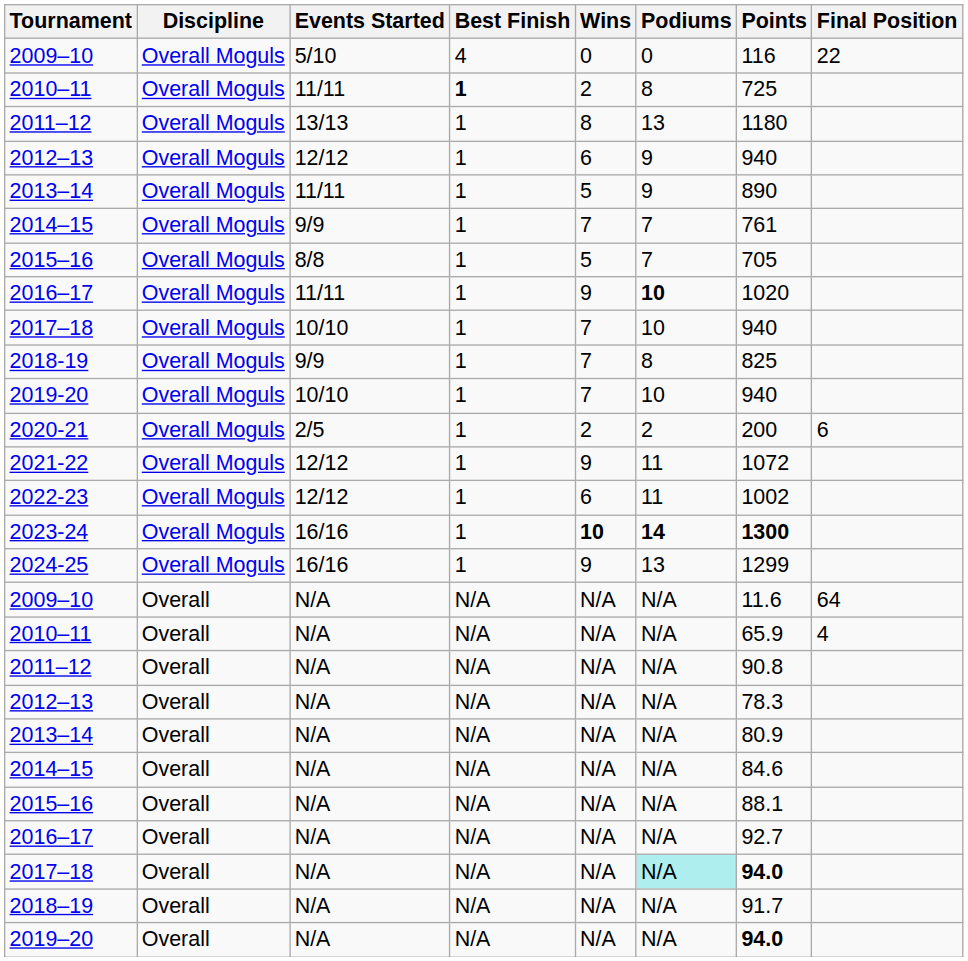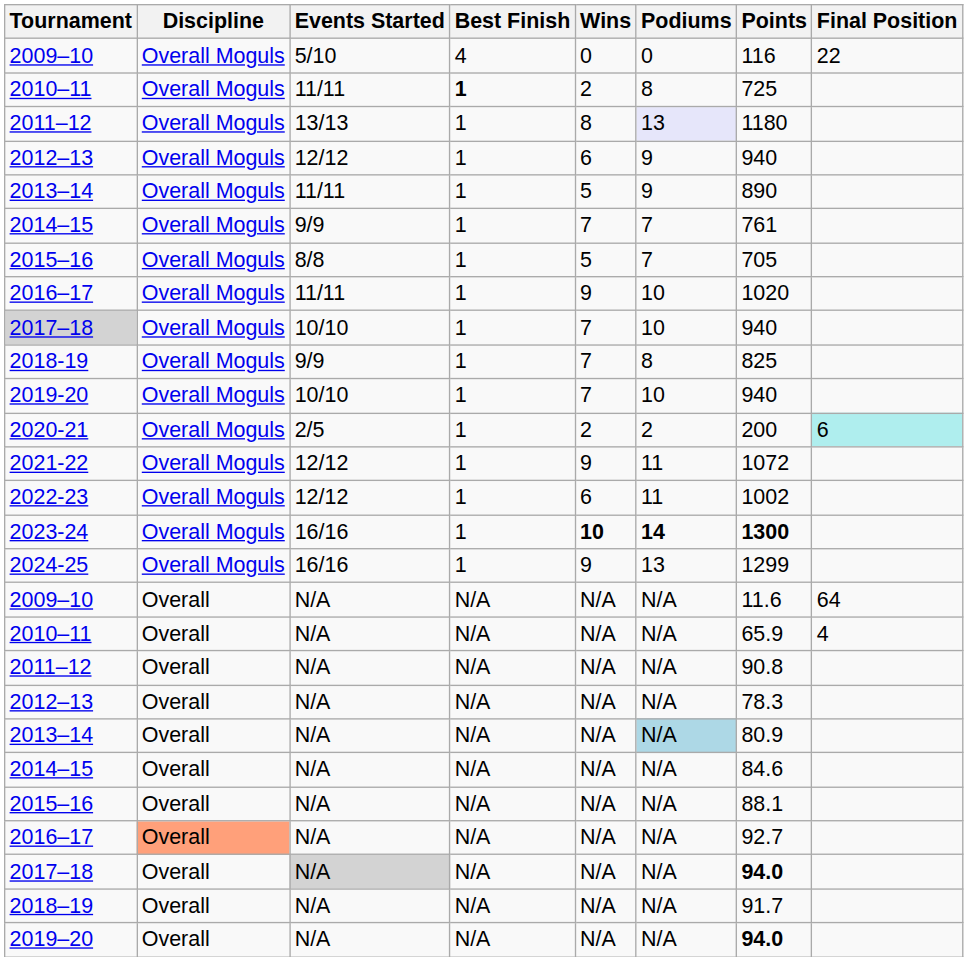(653, 123) no background -> (653, 123) lavender background
(653, 293) bold -> (653, 293) normal
(51, 327) no background -> (51, 327) lightgrey background
(823, 429) no background -> (823, 429) paleturquoise background
(659, 735) no background -> (659, 735) lightblue background
(176, 837) no background -> (176, 837) lightsalmon background
(313, 871) no background -> (313, 871) lightgrey background
(659, 871) paleturquoise background -> (659, 871) no background
